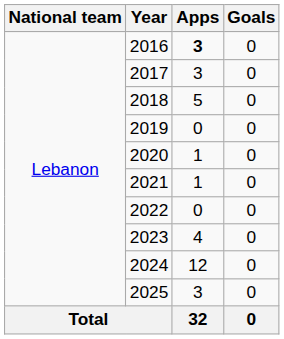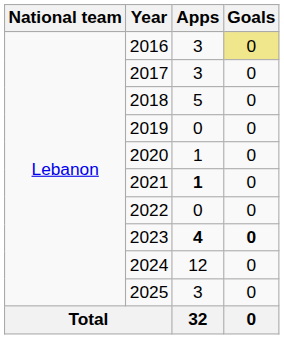(198, 45) bold -> (198, 45) normal
(251, 45) no background -> (251, 45) khaki background
(198, 182) normal -> (198, 182) bold
(198, 237) normal -> (198, 237) bold
(251, 237) normal -> (251, 237) bold
